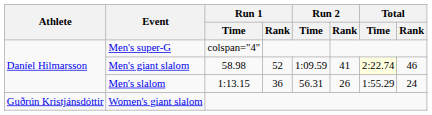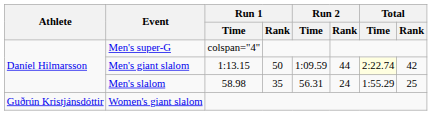(234, 66) 58.98 -> (234, 66) 1:13.15
(278, 66) 52 -> (278, 66) 50
(345, 66) 41 -> (345, 66) 44
(412, 66) 46 -> (412, 66) 42
(234, 83) 1:13.15 -> (234, 83) 58.98
(278, 83) 36 -> (278, 83) 35
(345, 83) 26 -> (345, 83) 24
(412, 83) 24 -> (412, 83) 25
